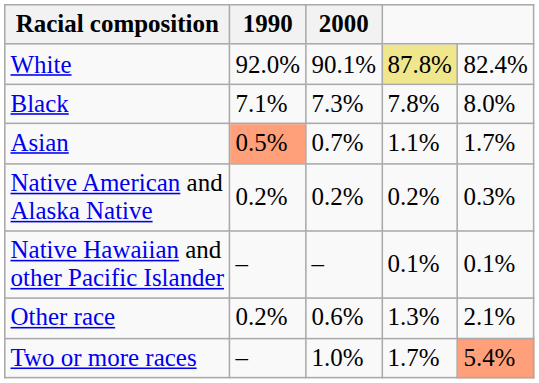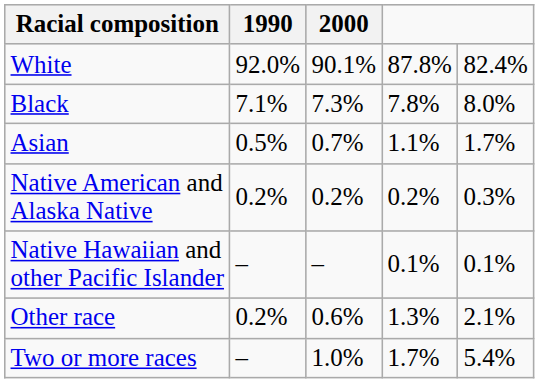(420, 63) khaki background -> (420, 63) no background
(261, 143) lightsalmon background -> (261, 143) no background
(489, 357) lightsalmon background -> (489, 357) no background
